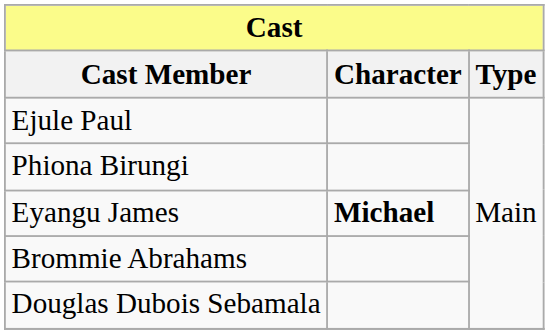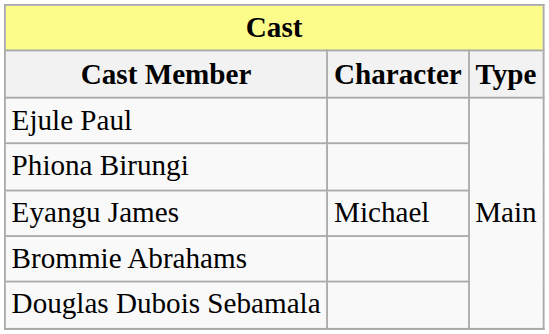(384, 212) bold -> (382, 212) normal
